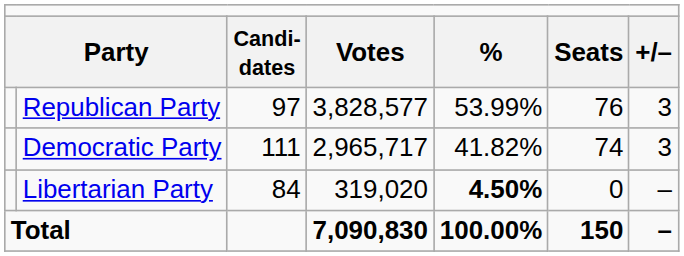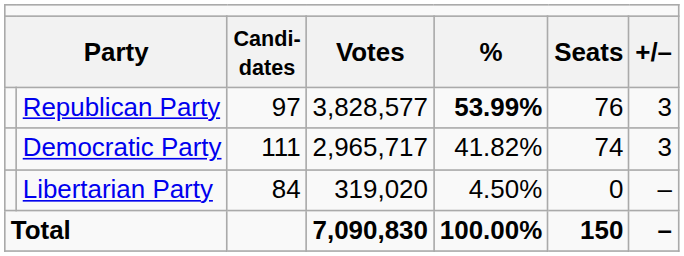(498, 107) normal -> (498, 107) bold
(505, 189) bold -> (505, 189) normal
